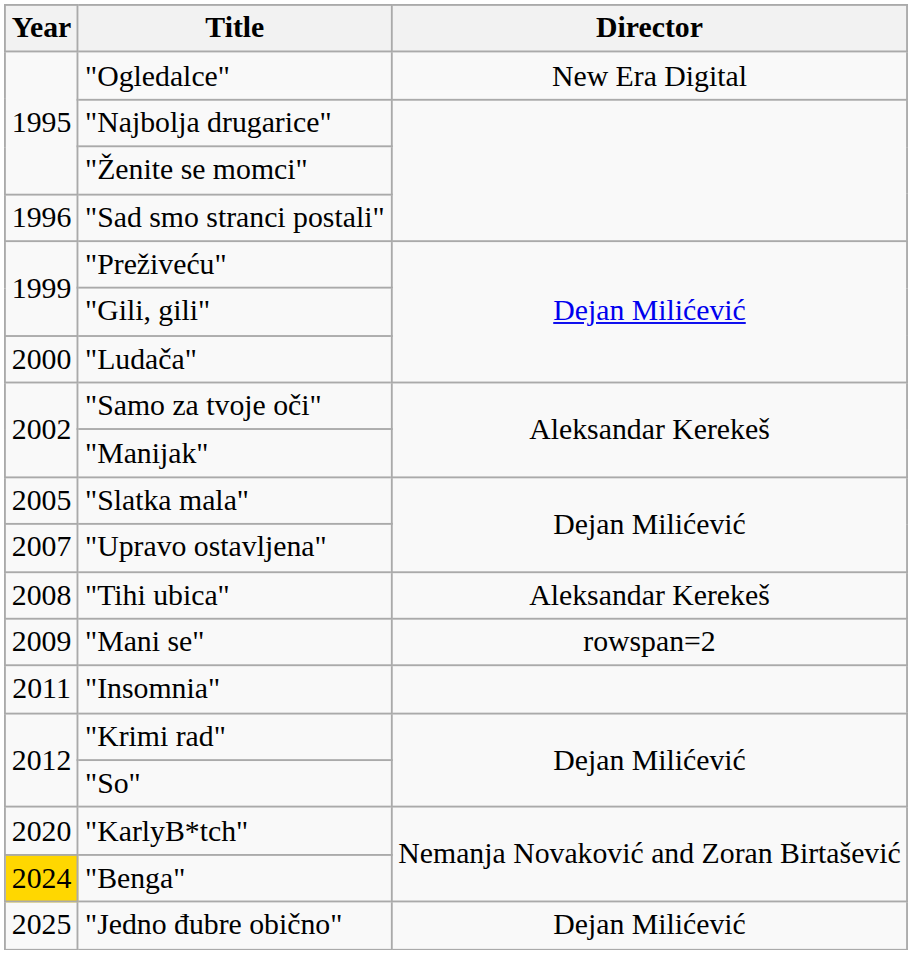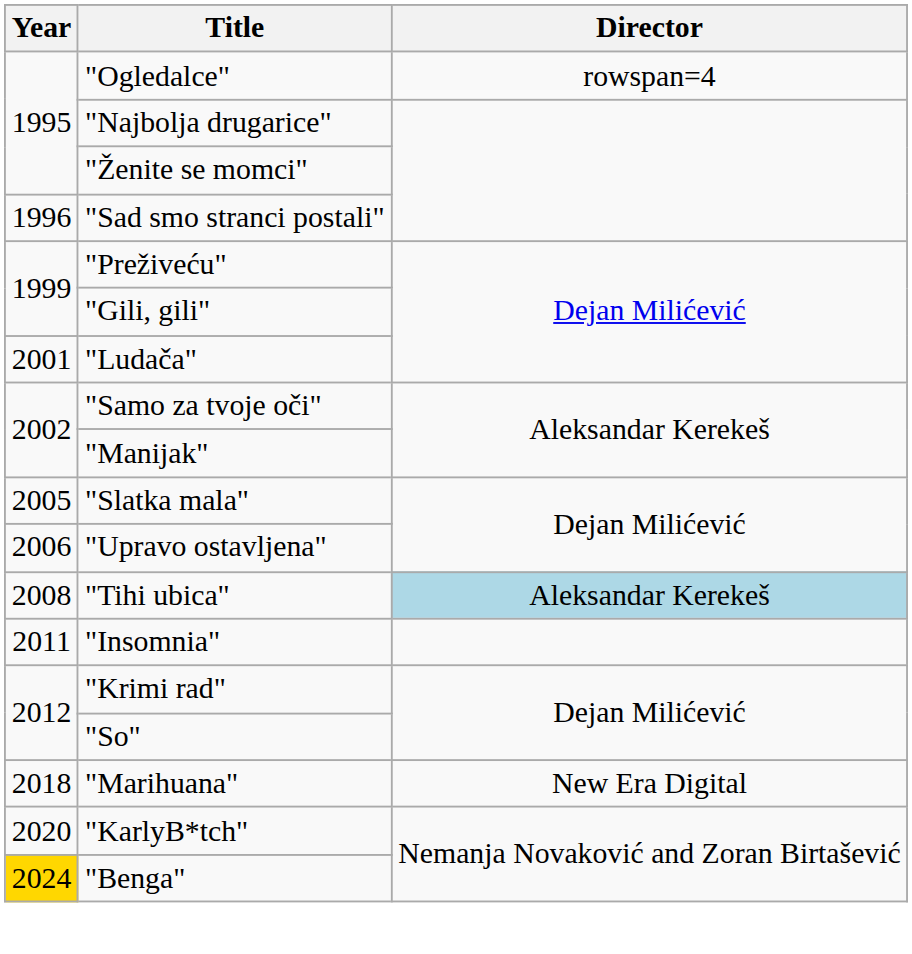(649, 75) New Era Digital -> (649, 75) rowspan=4
(42, 358) 2000 -> (42, 358) 2001
(42, 547) 2007 -> (42, 547) 2006
(650, 594) no background -> (650, 594) lightblue background
- row: (145, 641)
+ row: (162, 783)
- row: (214, 924)
